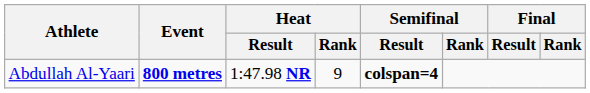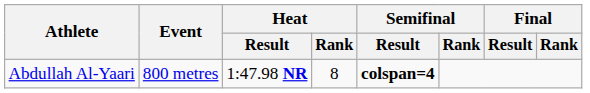(182, 74) bold -> (181, 74) normal
(338, 74) 9 -> (334, 74) 8
